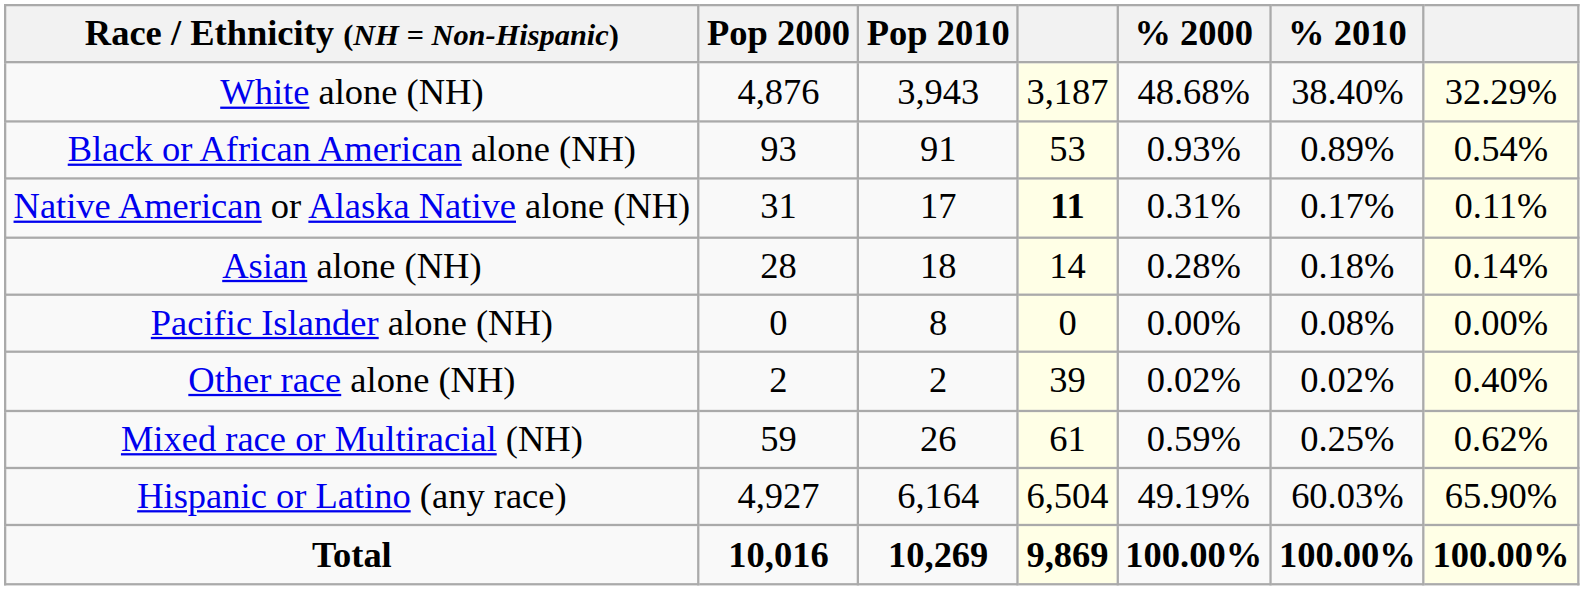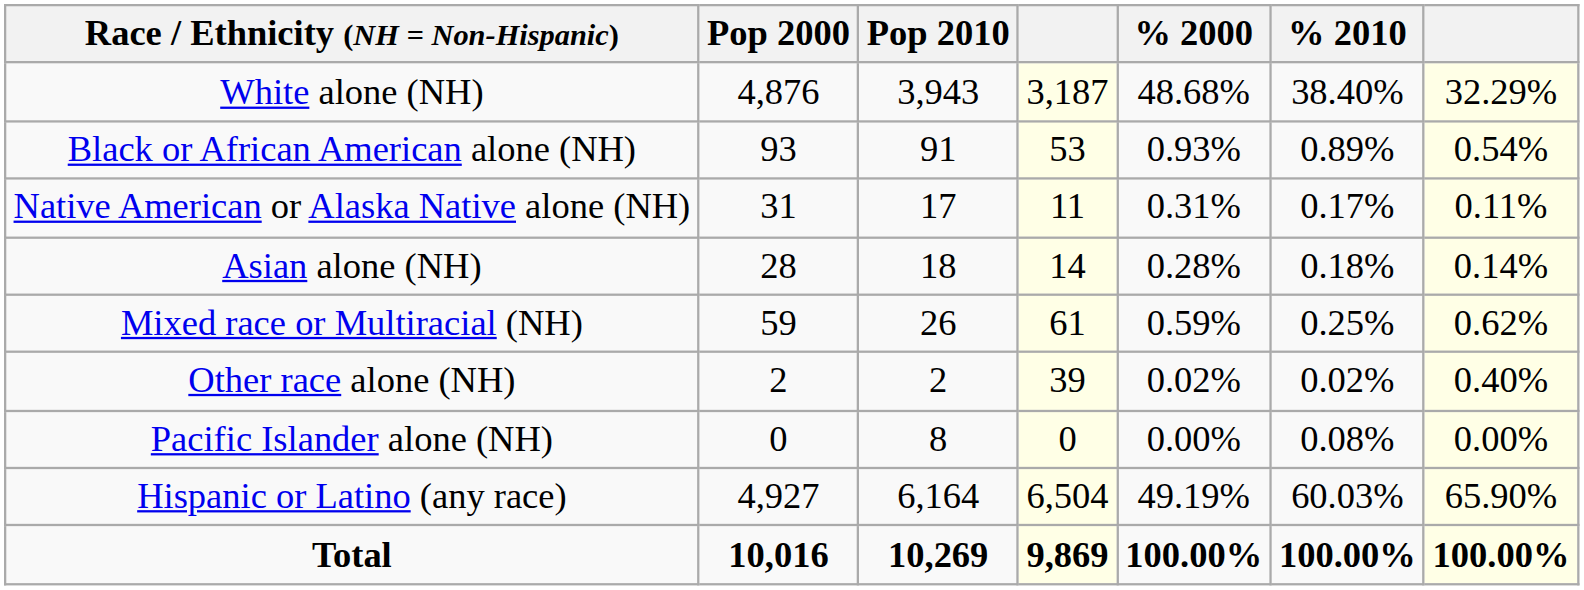(1068, 206) bold -> (1068, 206) normal
rows swapped: (352, 322) <-> (352, 438)
